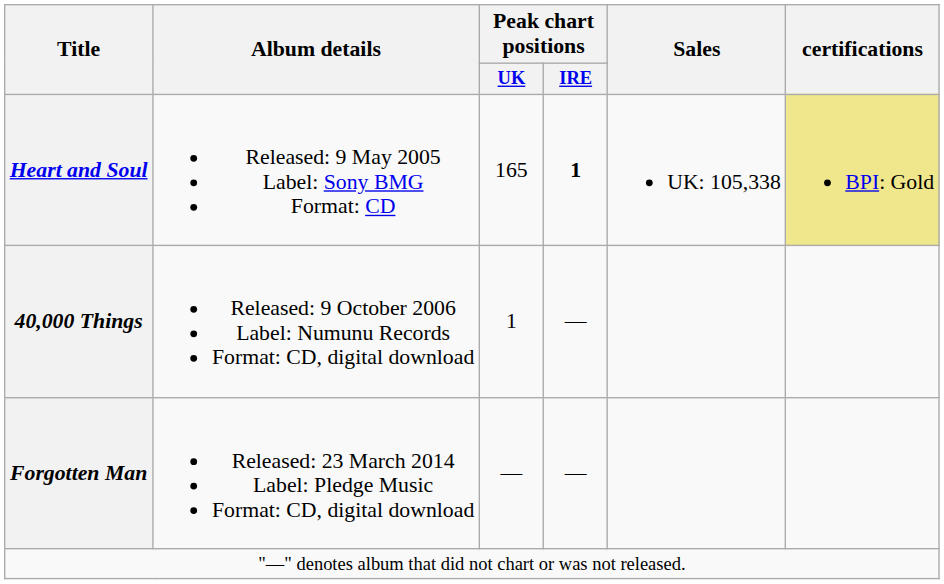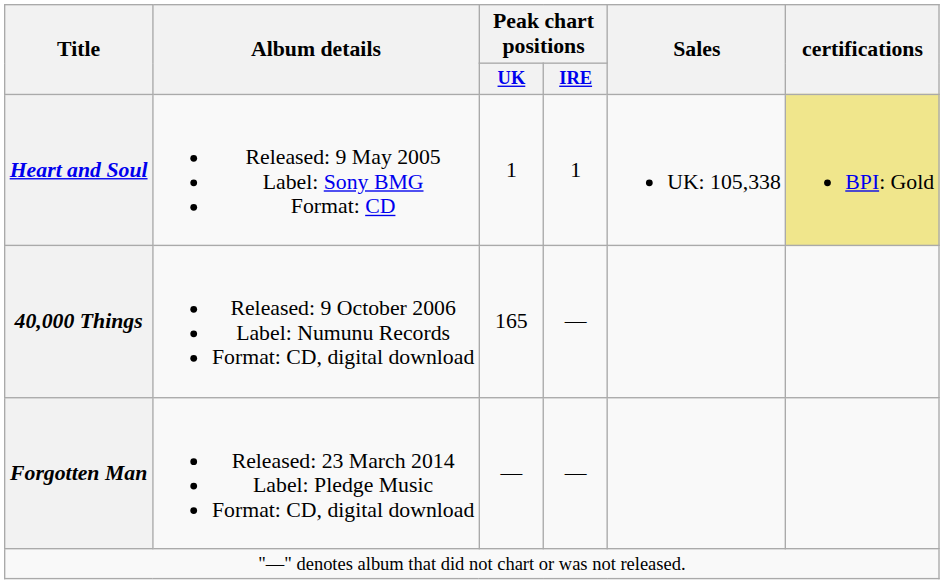(511, 169) 165 -> (511, 169) 1
(576, 169) bold -> (576, 169) normal
(511, 321) 1 -> (511, 321) 165
